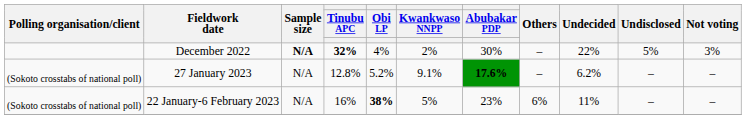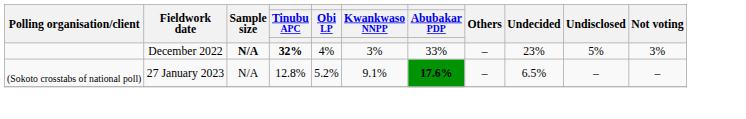(430, 51) 2% -> (375, 51) 3%
(491, 51) 30% -> (436, 51) 33%
(589, 51) 22% -> (534, 51) 23%
(589, 73) 6.2% -> (534, 73) 6.5%
- row: (213, 101)
